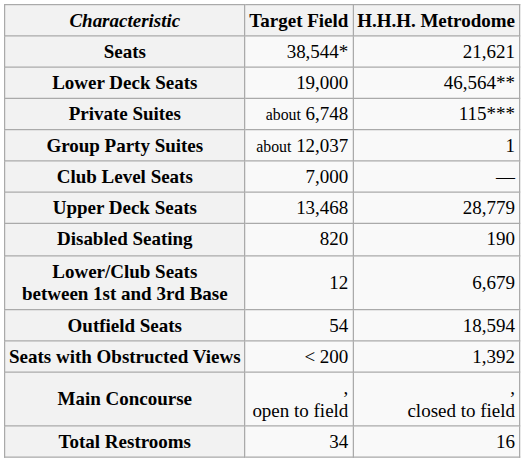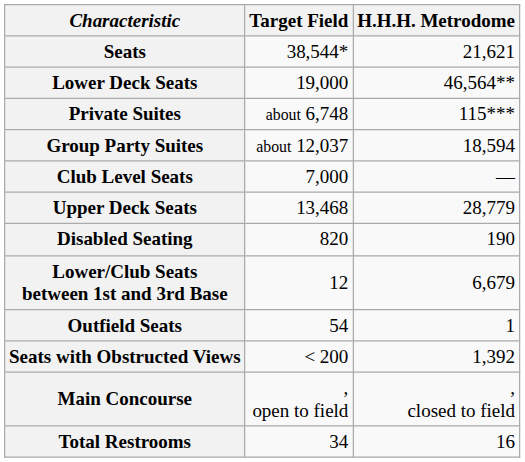(510, 145) 1 -> (489, 145) 18,594
(489, 324) 18,594 -> (510, 324) 1
